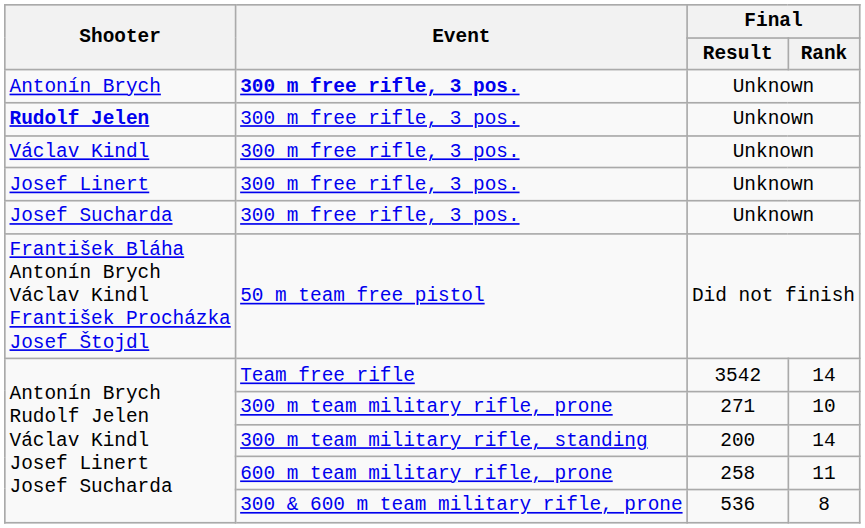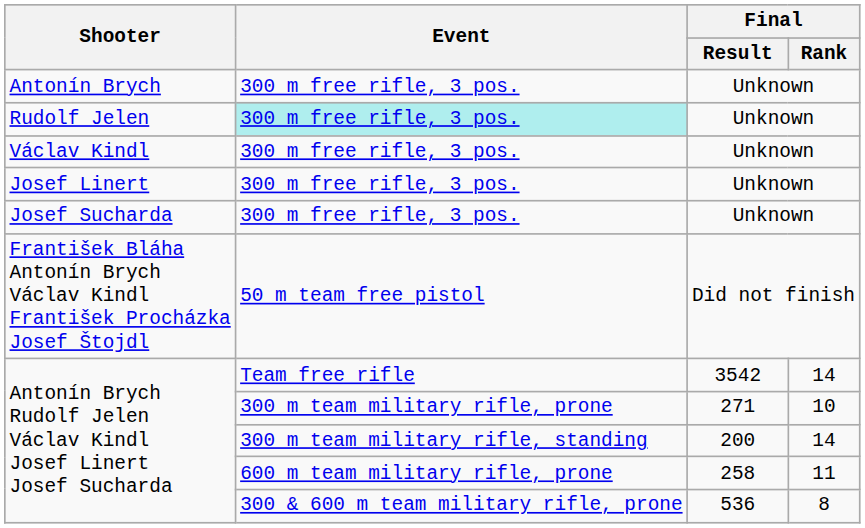(380, 86) bold -> (380, 86) normal
(79, 119) bold -> (79, 119) normal
(380, 119) no background -> (380, 119) paleturquoise background
